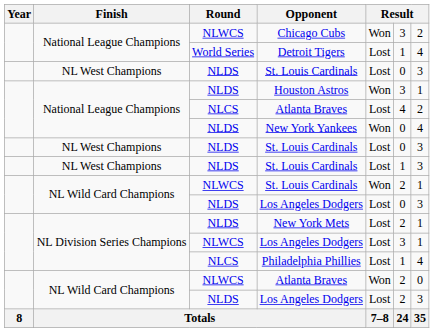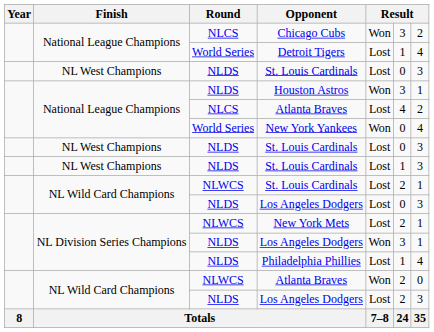(223, 33) NLWCS -> (223, 33) NLCS
(223, 128) NLDS -> (223, 128) World Series
(380, 185) Won -> (380, 185) Lost
(223, 223) NLDS -> (223, 223) NLWCS
(223, 242) NLWCS -> (223, 242) NLDS
(380, 242) Lost -> (380, 242) Won
(223, 261) NLCS -> (223, 261) NLDS
